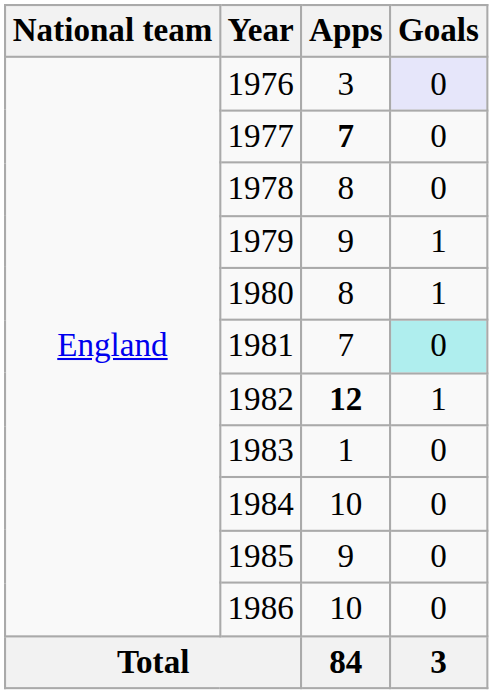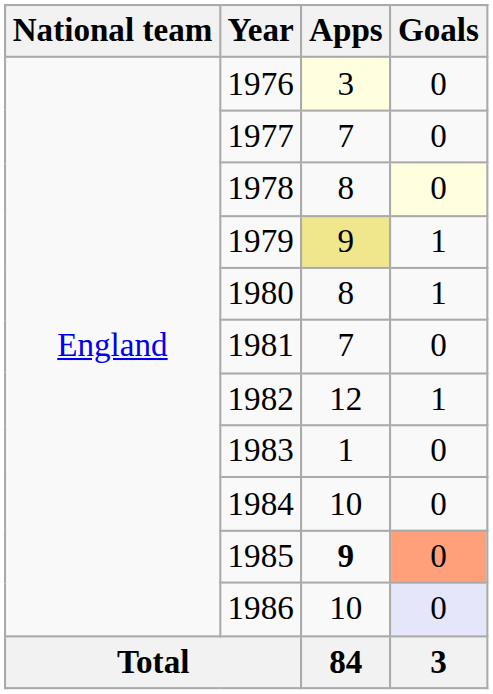(346, 83) no background -> (346, 83) lightyellow background
(438, 83) lavender background -> (438, 83) no background
(346, 135) bold -> (346, 135) normal
(438, 188) no background -> (438, 188) lightyellow background
(346, 240) no background -> (346, 240) khaki background
(438, 345) paleturquoise background -> (438, 345) no background
(346, 398) bold -> (346, 398) normal
(346, 556) normal -> (346, 556) bold
(438, 556) no background -> (438, 556) lightsalmon background
(438, 608) no background -> (438, 608) lavender background
